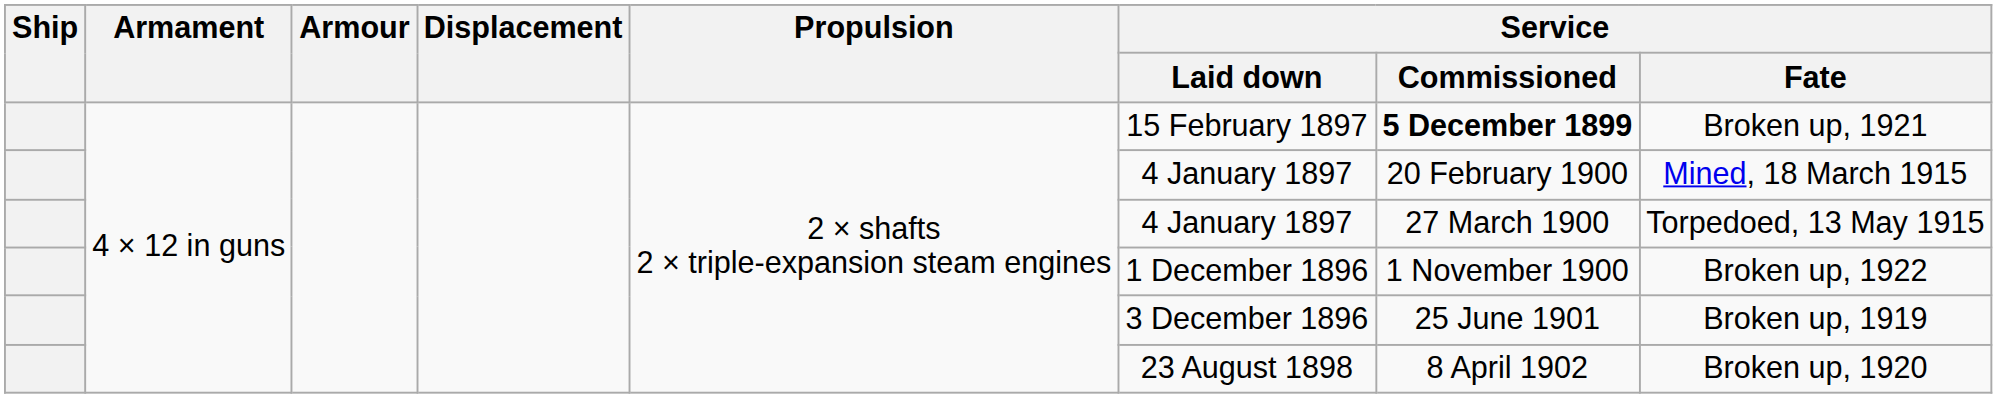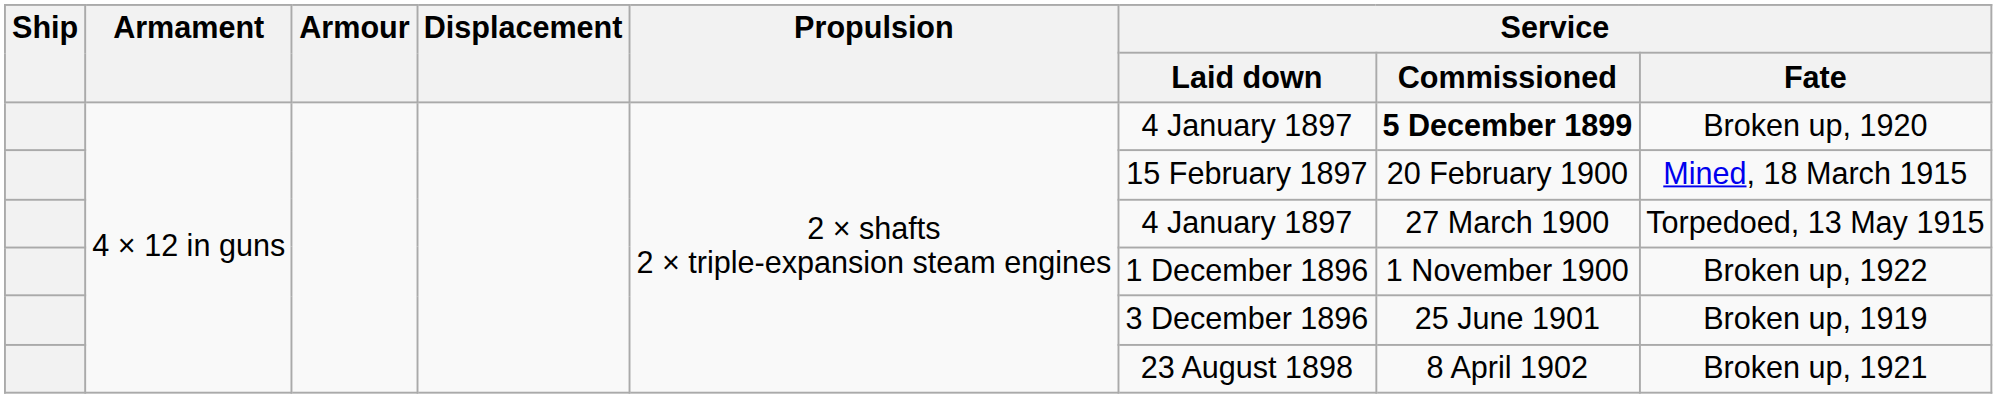(1247, 125) 15 February 1897 -> (1247, 125) 4 January 1897
(1815, 125) Broken up, 1921 -> (1815, 125) Broken up, 1920
(1247, 174) 4 January 1897 -> (1247, 174) 15 February 1897
(1815, 367) Broken up, 1920 -> (1815, 367) Broken up, 1921
